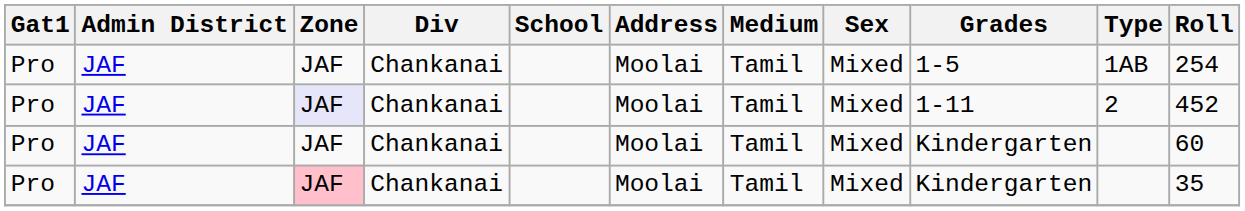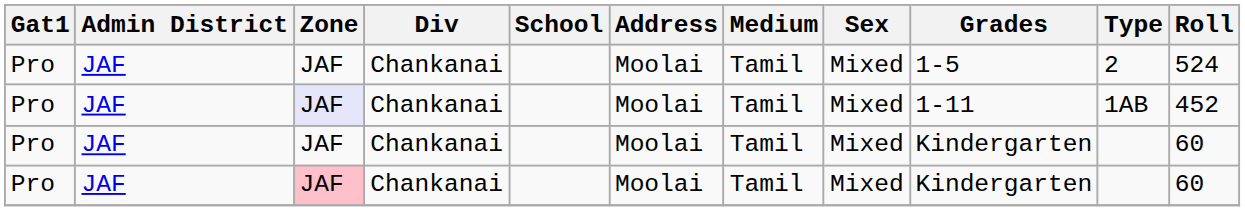(1126, 65) 1AB -> (1111, 65) 2
(1197, 65) 254 -> (1197, 65) 524
(1111, 105) 2 -> (1126, 105) 1AB
(1189, 185) 35 -> (1189, 185) 60
